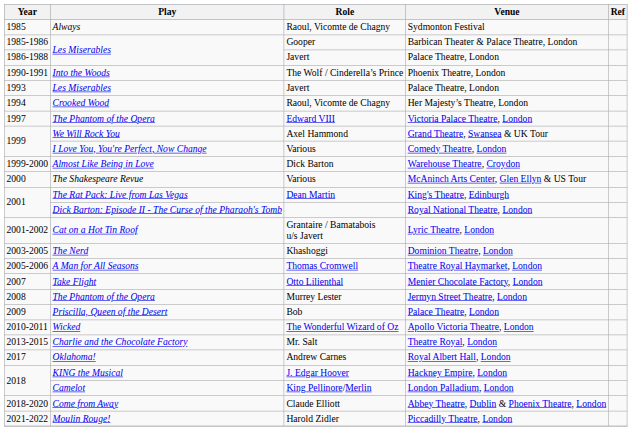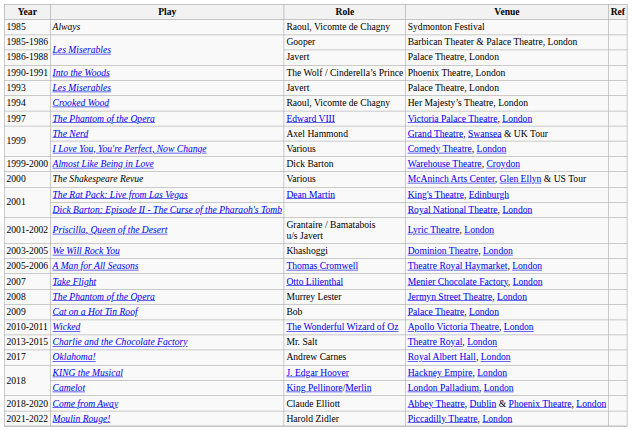(86, 133) We Will Rock You -> (70, 133) The Nerd
(95, 230) Cat on a Hot Tin Roof -> (110, 230) Priscilla, Queen of the Desert
(70, 251) The Nerd -> (86, 251) We Will Rock You
(110, 312) Priscilla, Queen of the Desert -> (95, 312) Cat on a Hot Tin Roof
